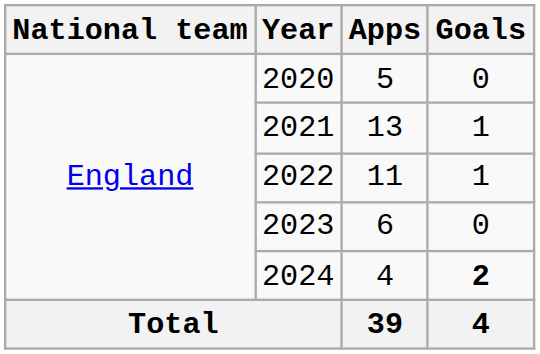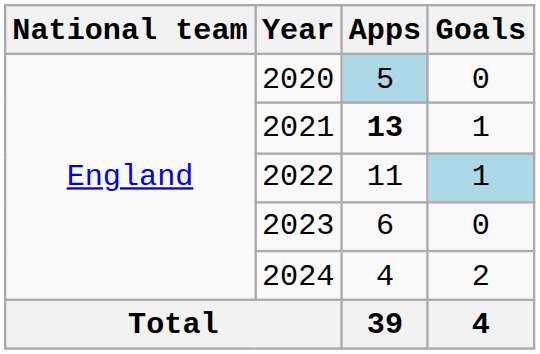(385, 79) no background -> (385, 79) lightblue background
(385, 128) normal -> (385, 128) bold
(481, 177) no background -> (481, 177) lightblue background
(481, 276) bold -> (481, 276) normal
